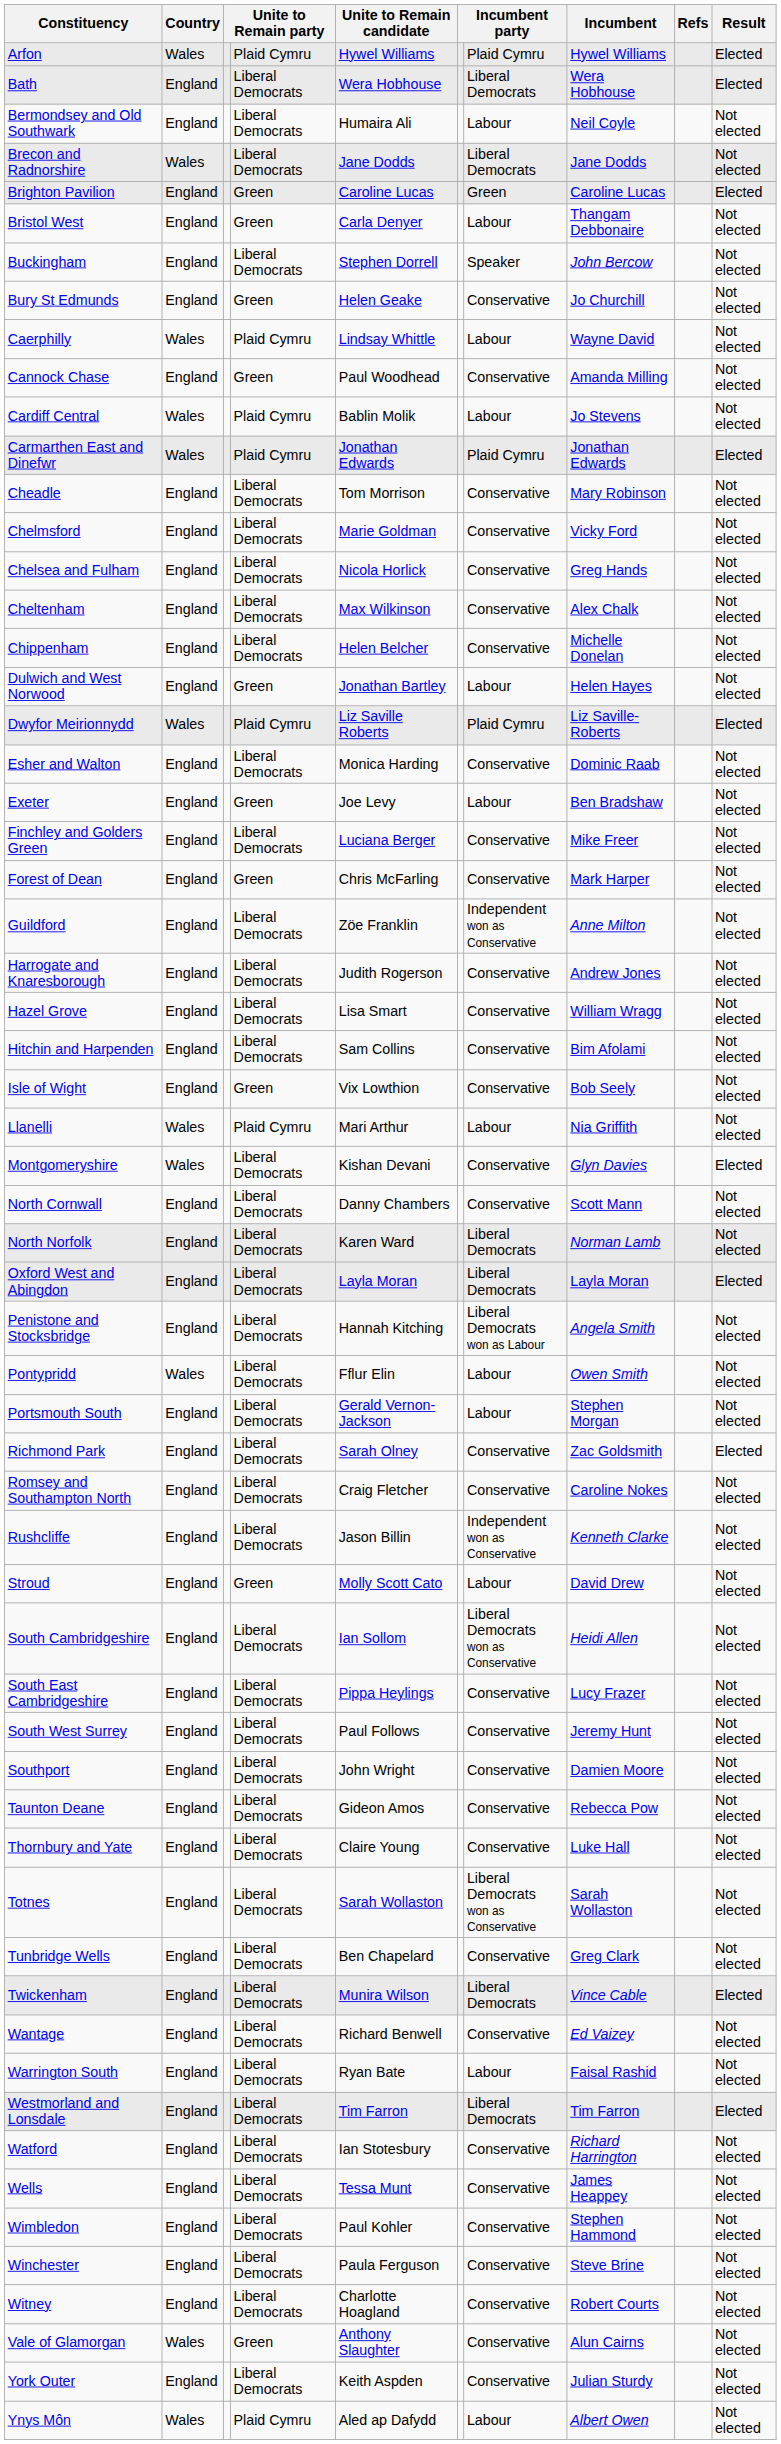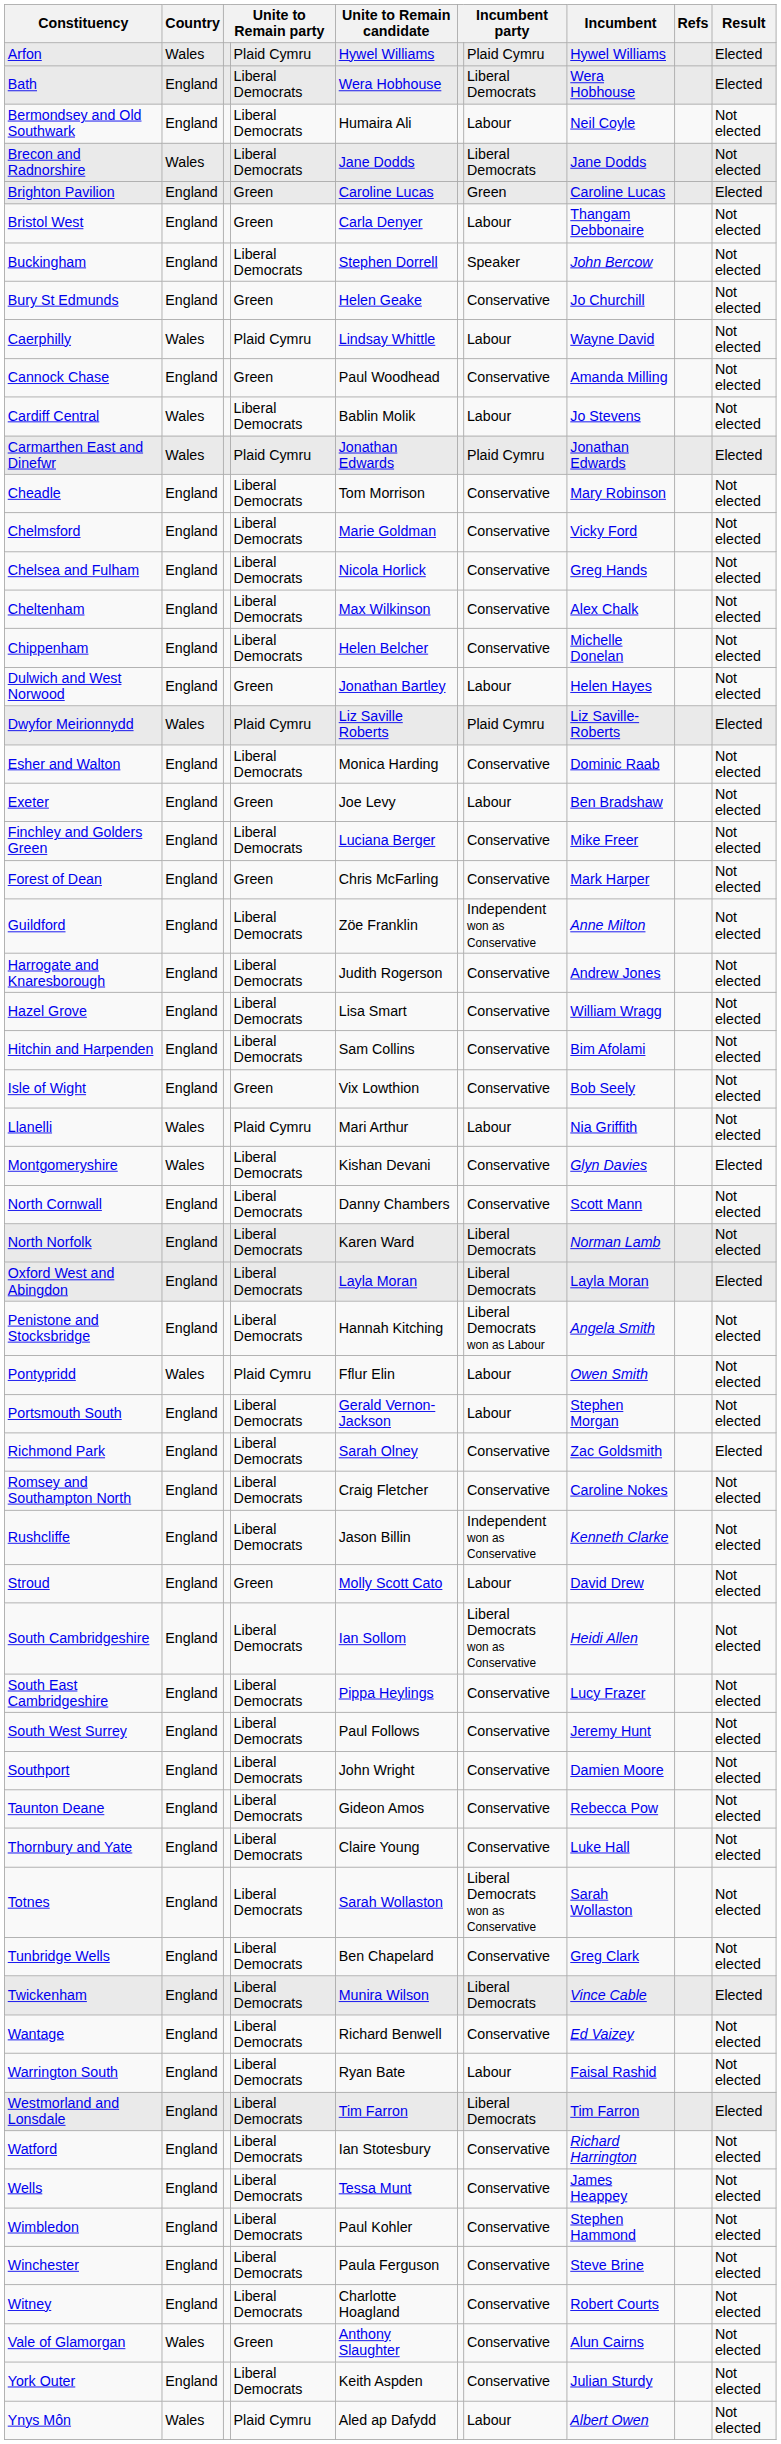(272, 416) Plaid Cymru -> (268, 416) Liberal Democrats
(268, 1374) Liberal Democrats -> (272, 1374) Plaid Cymru
